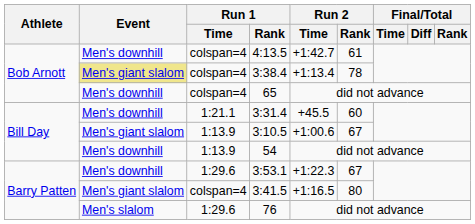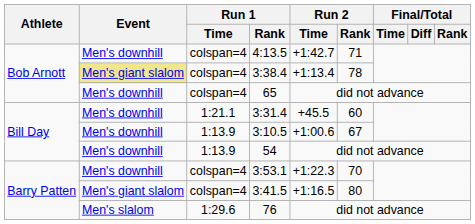(355, 54) 61 -> (355, 54) 71
(133, 132) Men's giant slalom -> (122, 132) Men's downhill
(218, 171) 1:29.6 -> (218, 171) colspan=4
(355, 171) 67 -> (355, 171) 70
